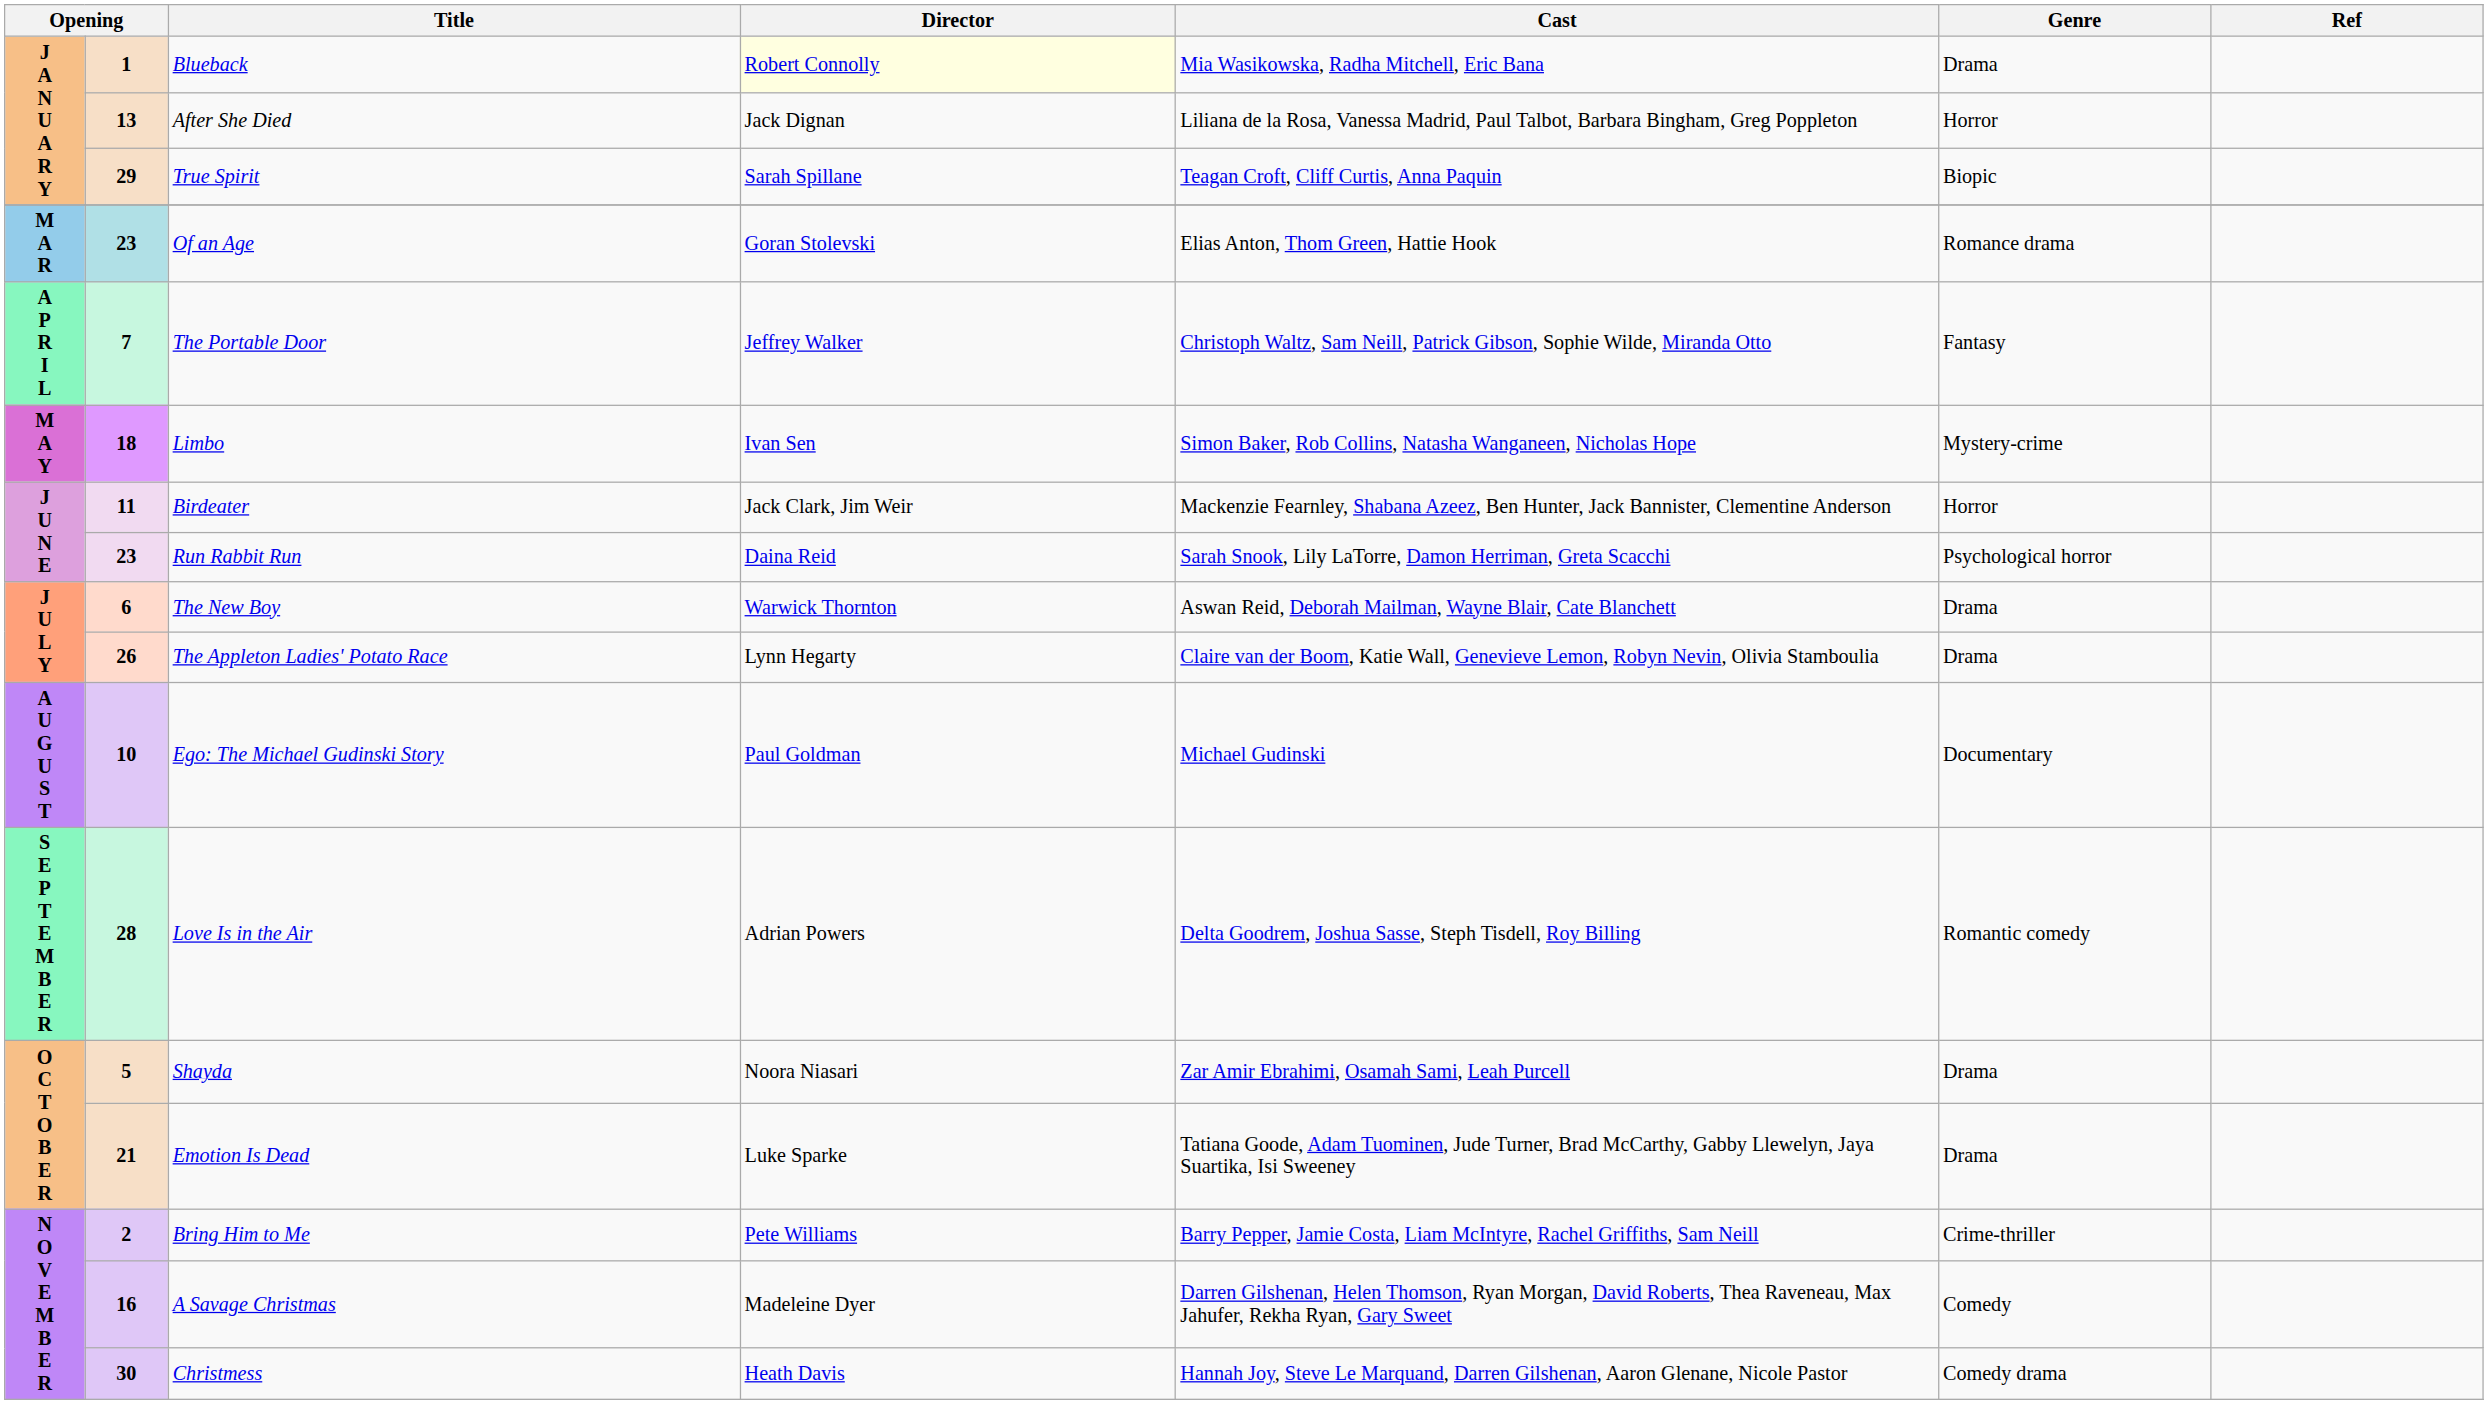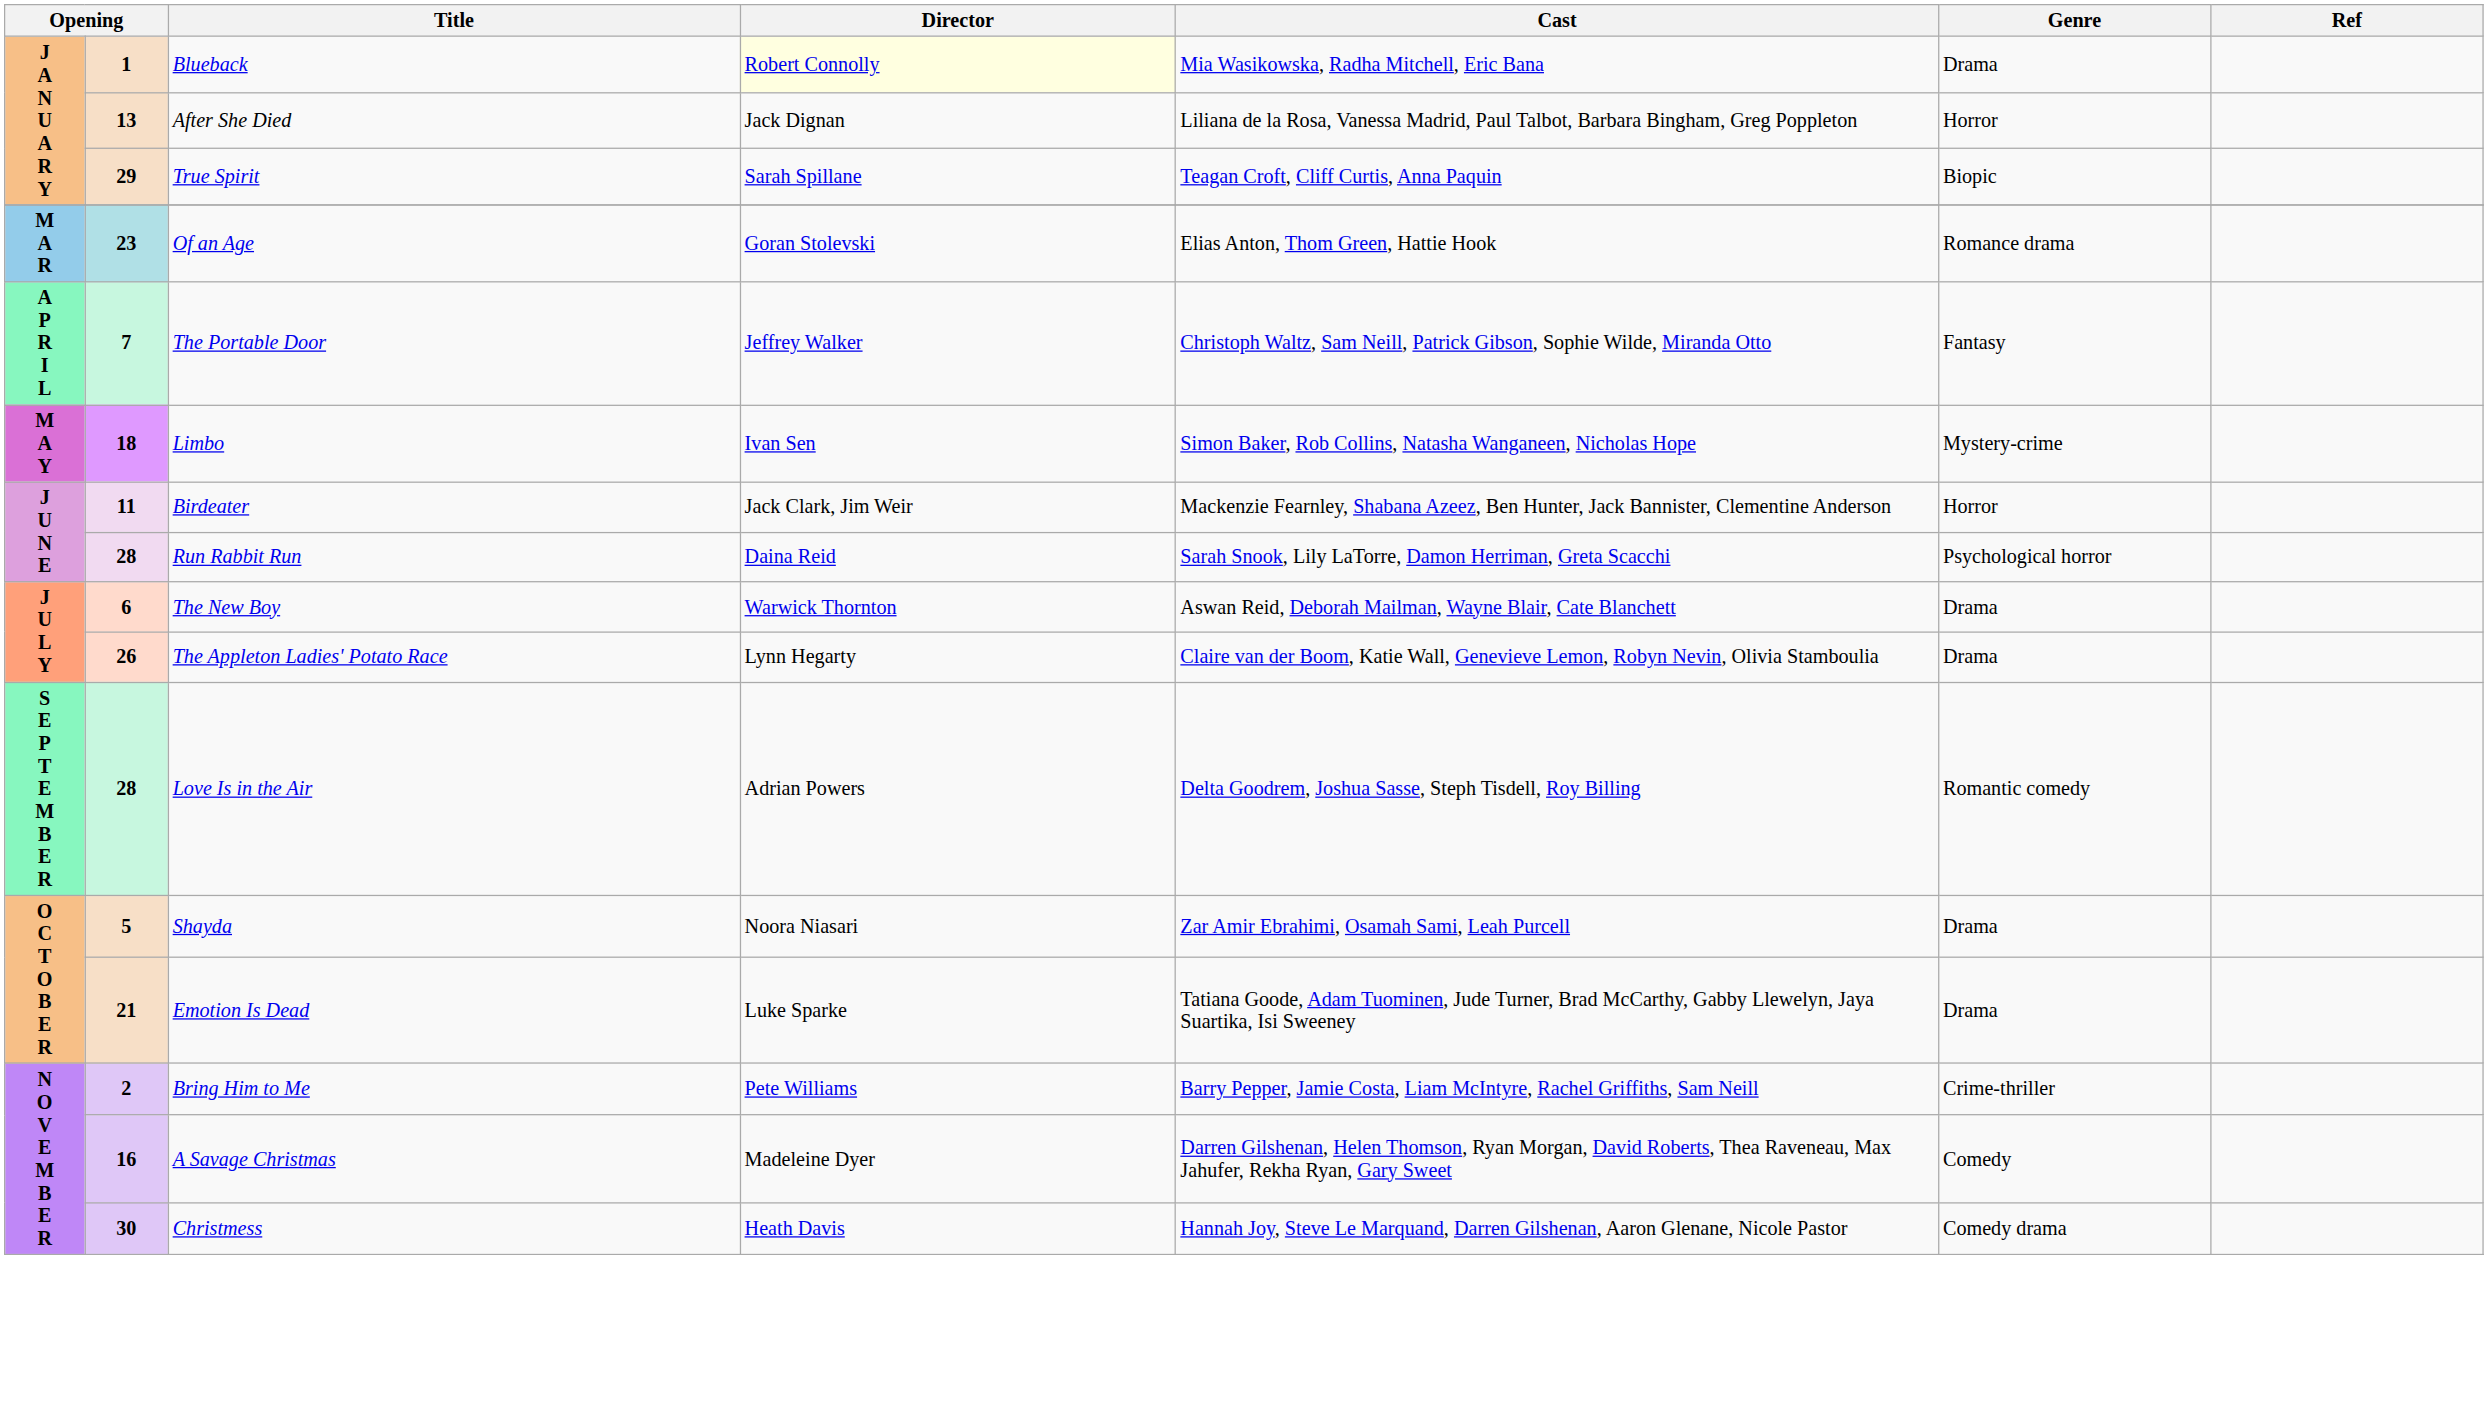(126, 556) 23 -> (126, 556) 28
- row: (308, 754)
